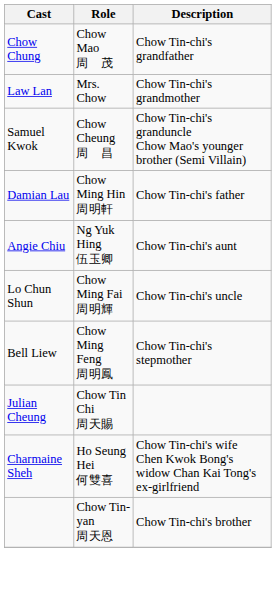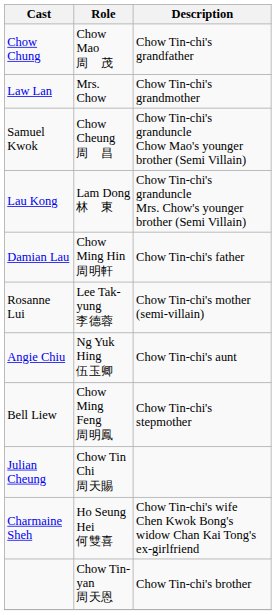+ row: (32, 201)
+ row: (29, 307)
- row: (29, 295)
